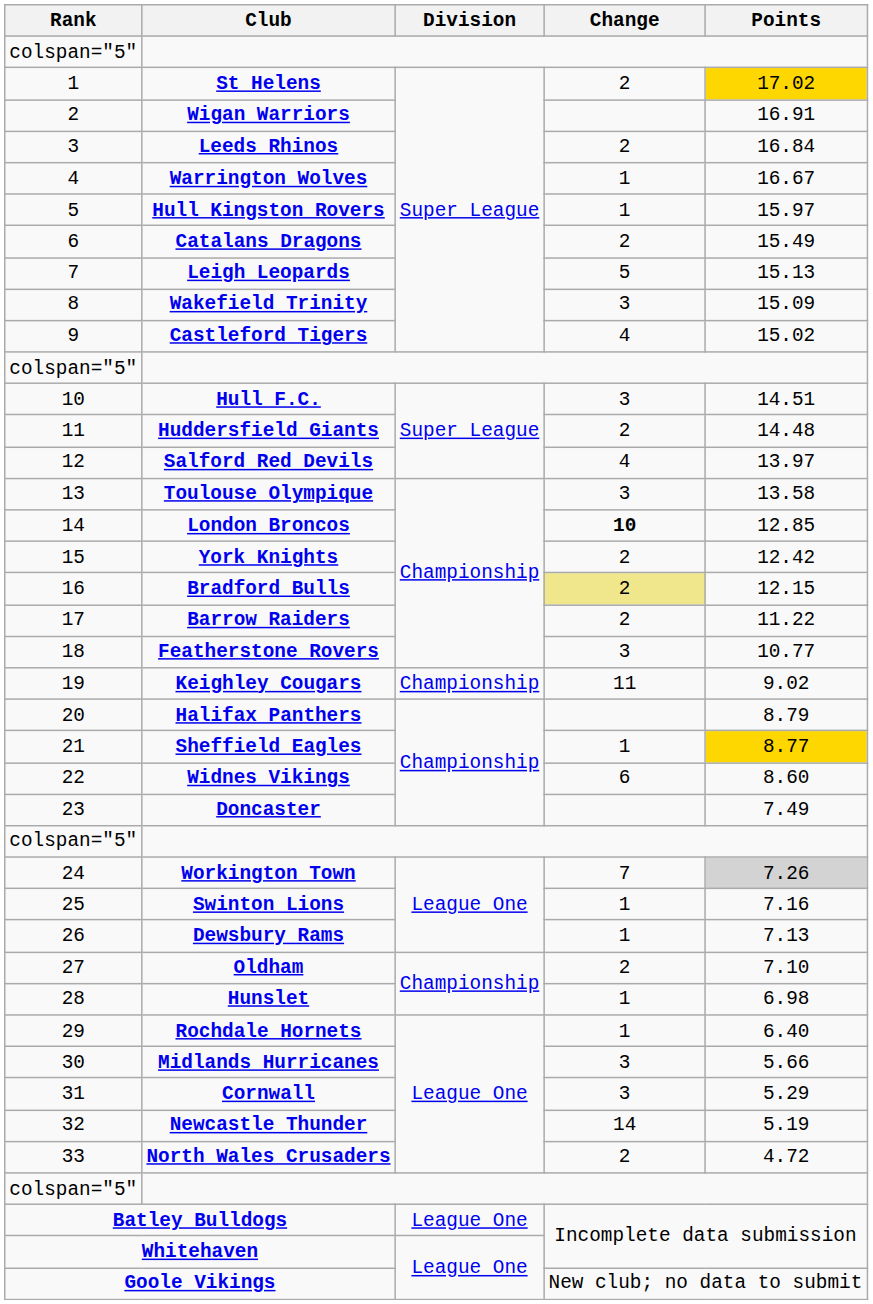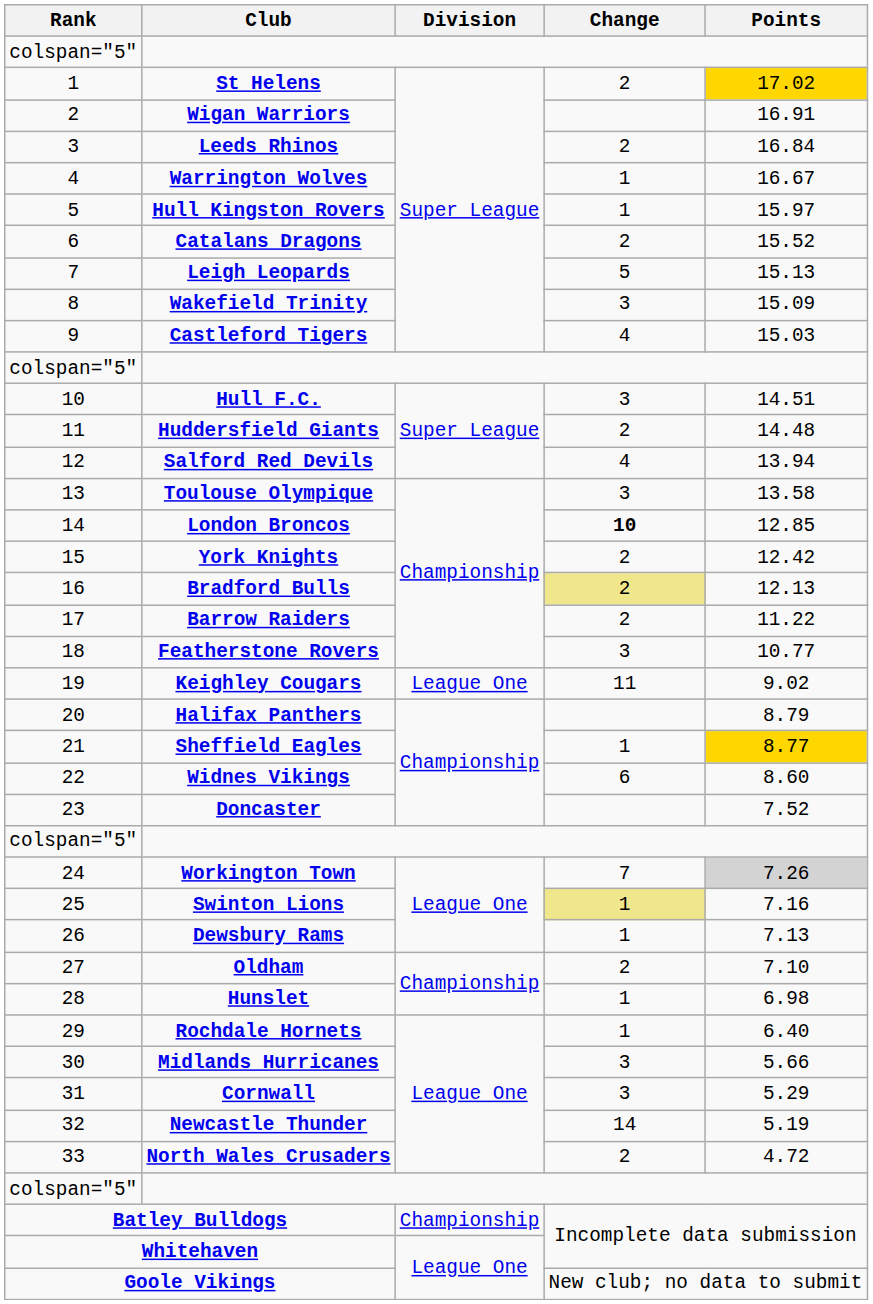(786, 242) 15.49 -> (786, 242) 15.52
(786, 336) 15.02 -> (786, 336) 15.03
(786, 463) 13.97 -> (786, 463) 13.94
(786, 589) 12.15 -> (786, 589) 12.13
(470, 683) Championship -> (470, 683) League One
(786, 810) 7.49 -> (786, 810) 7.52
(625, 904) no background -> (625, 904) khaki background
(470, 1220) League One -> (470, 1220) Championship
